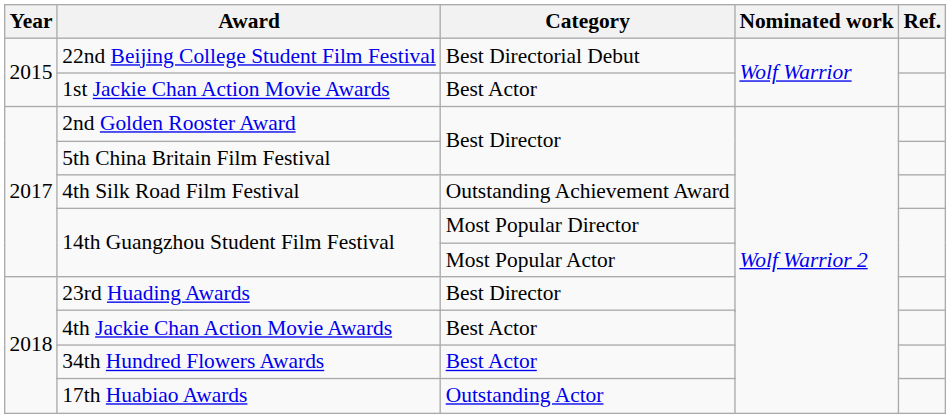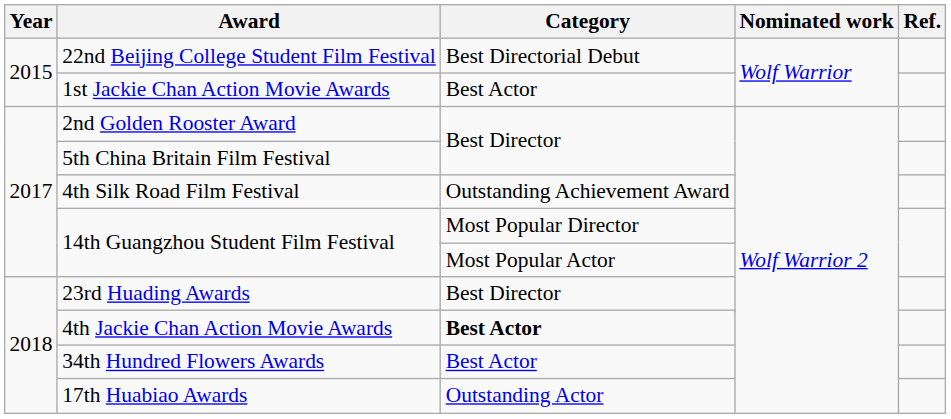(491, 327) normal -> (494, 327) bold
